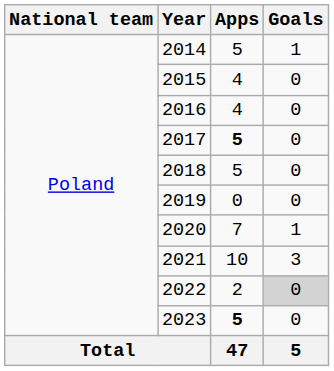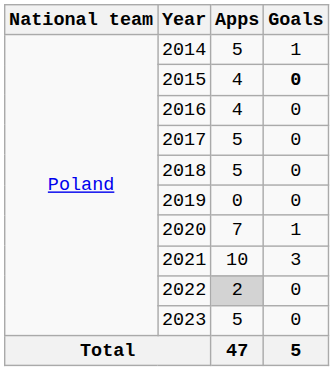(296, 80) normal -> (296, 80) bold
(237, 140) bold -> (237, 140) normal
(237, 291) no background -> (237, 291) lightgrey background
(296, 291) lightgrey background -> (296, 291) no background
(237, 321) bold -> (237, 321) normal
